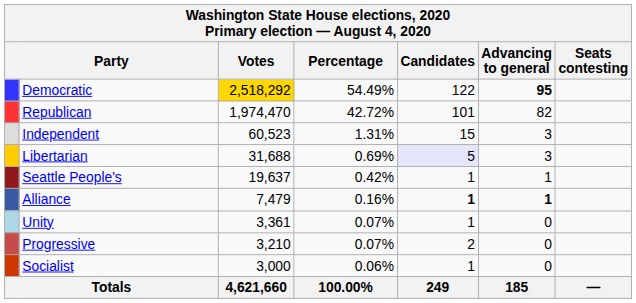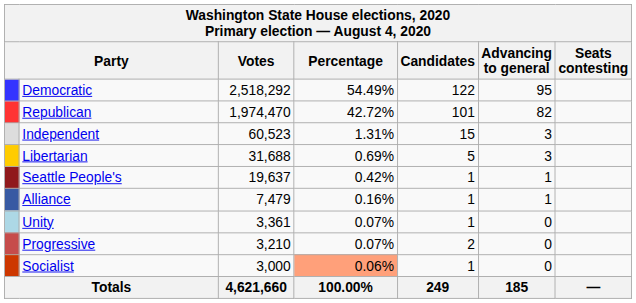(260, 90) gold background -> (260, 90) no background
(544, 90) bold -> (544, 90) normal
(471, 156) lavender background -> (471, 156) no background
(471, 200) bold -> (471, 200) normal
(548, 200) bold -> (548, 200) normal
(374, 265) no background -> (374, 265) lightsalmon background
